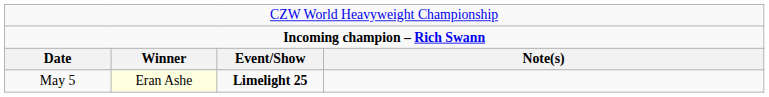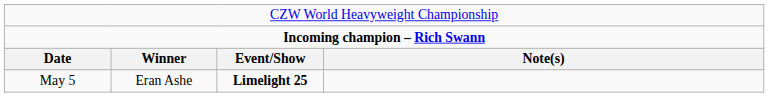(164, 80) lightyellow background -> (164, 80) no background
